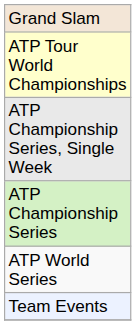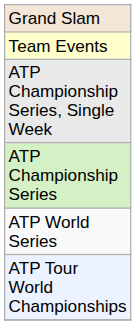(68, 65) ATP Tour World Championships -> (58, 46) Team Events
(58, 306) Team Events -> (68, 287) ATP Tour World Championships
